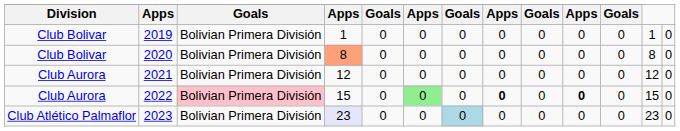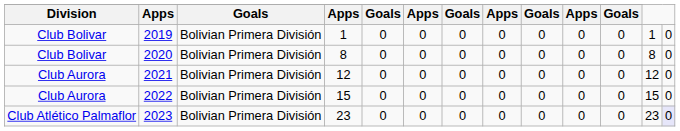(343, 55) lightsalmon background -> (343, 55) no background
(251, 95) pink background -> (251, 95) no background
(423, 95) lightgreen background -> (423, 95) no background
(502, 95) bold -> (502, 95) normal
(582, 95) bold -> (582, 95) normal
(343, 116) lavender background -> (343, 116) no background
(462, 116) lightblue background -> (462, 116) no background
(669, 116) no background -> (669, 116) lavender background
